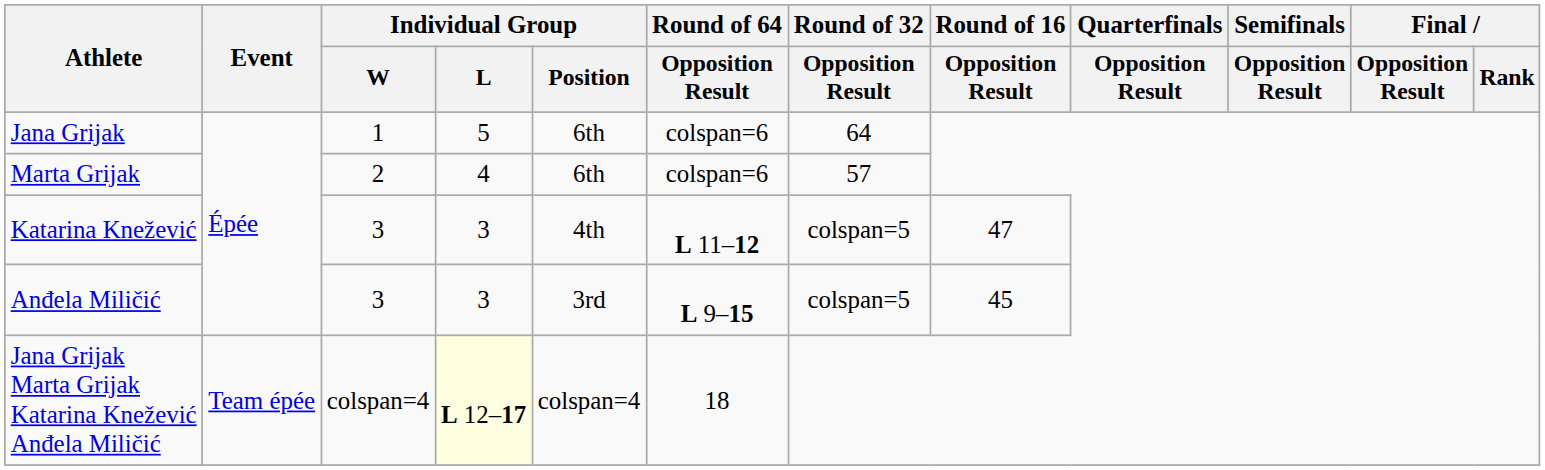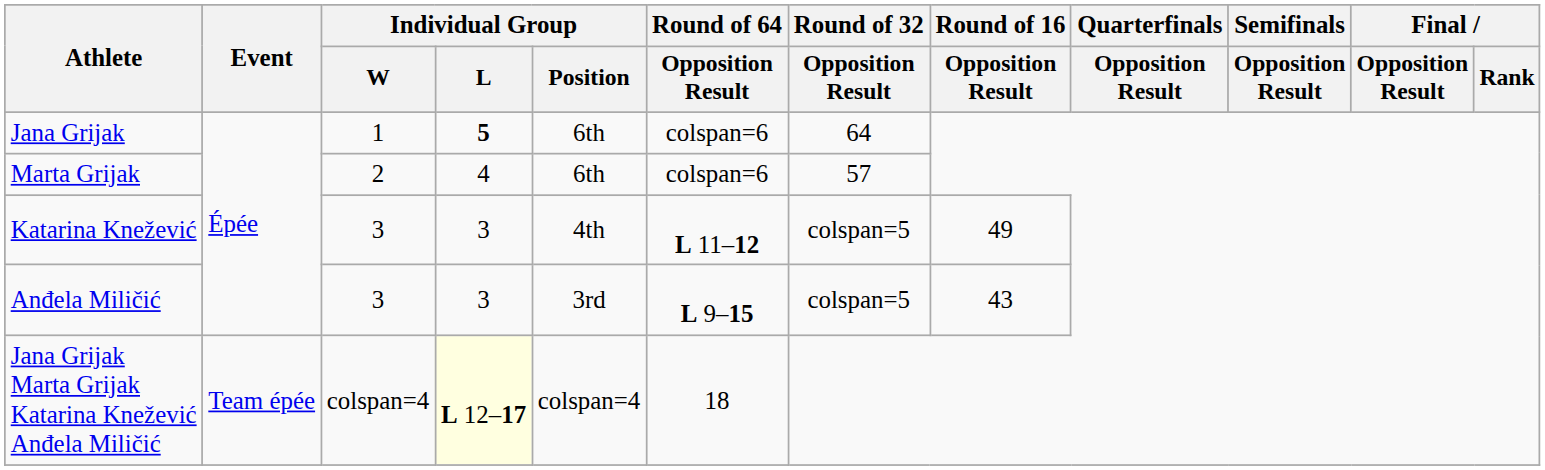(484, 133) normal -> (484, 133) bold
(1000, 229) 47 -> (1000, 229) 49
(1000, 300) 45 -> (1000, 300) 43
